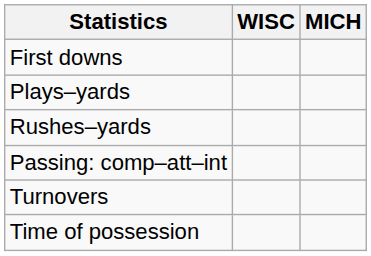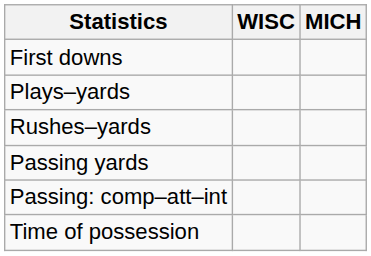+ row: (79, 162)
- row: (59, 197)
